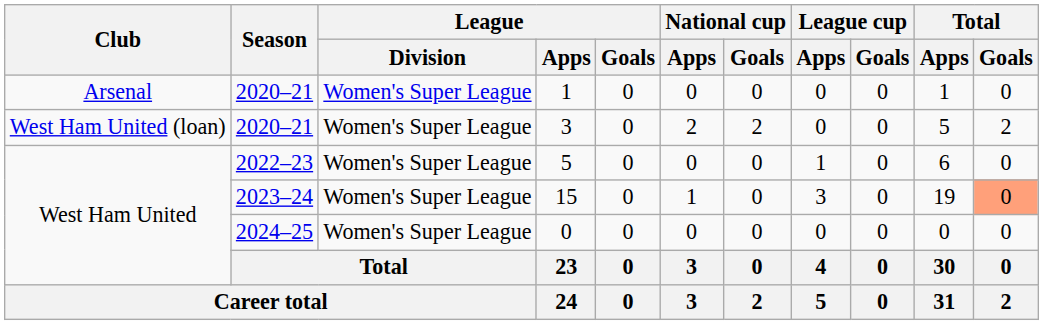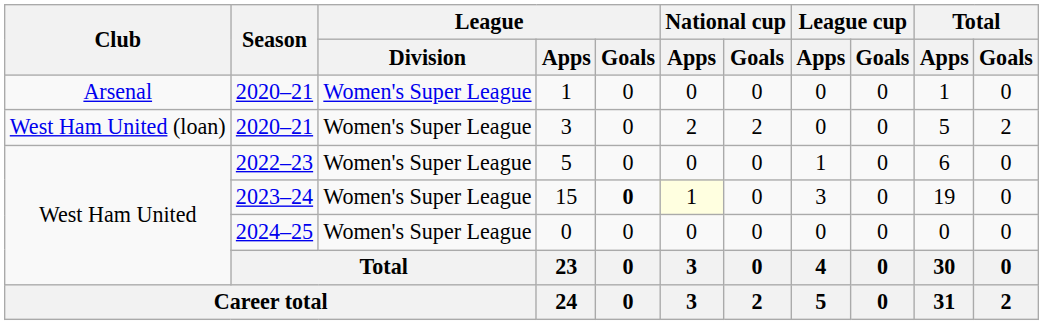(628, 197) normal -> (628, 197) bold
(692, 197) no background -> (692, 197) lightyellow background
(1006, 197) lightsalmon background -> (1006, 197) no background
